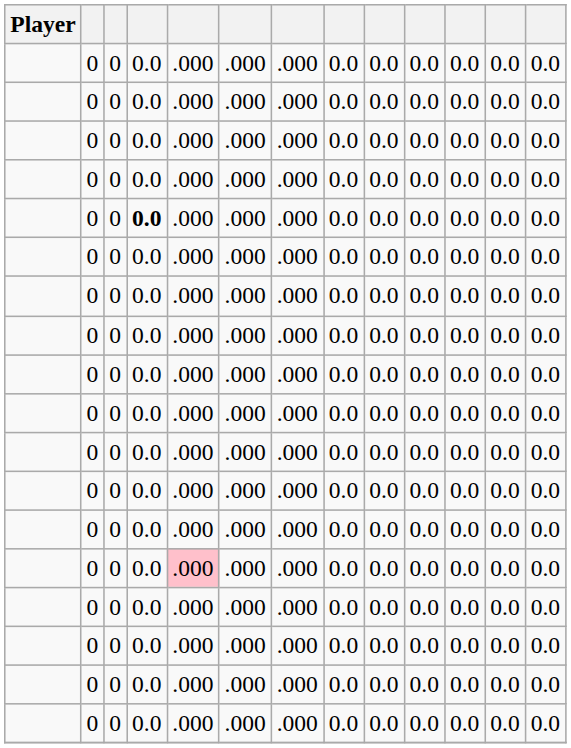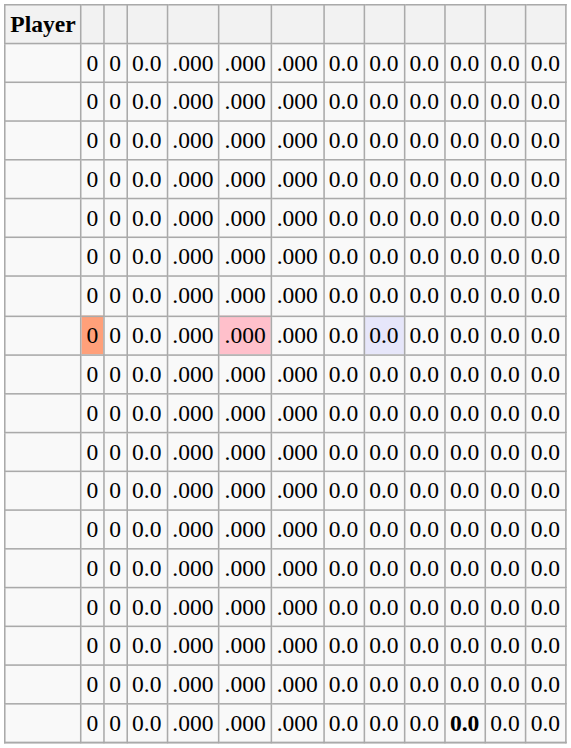(147, 218) bold -> (147, 218) normal
(92, 334) no background -> (92, 334) lightsalmon background
(245, 334) no background -> (245, 334) pink background
(384, 334) no background -> (384, 334) lavender background
(193, 567) pink background -> (193, 567) no background
(465, 723) normal -> (465, 723) bold
